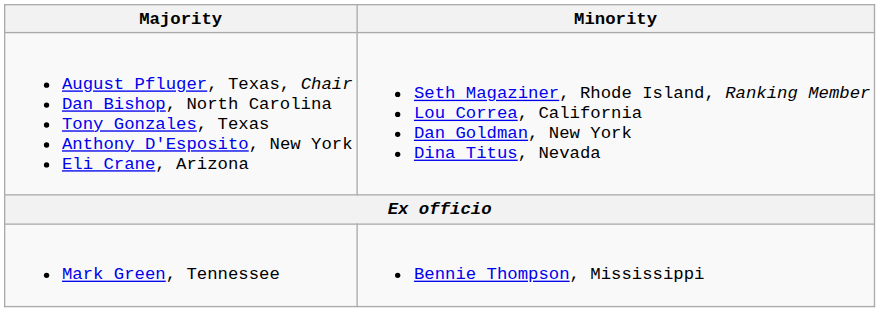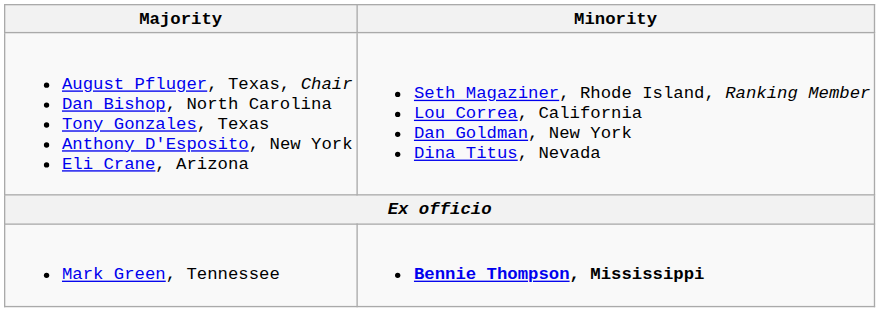(616, 275) normal -> (616, 275) bold
